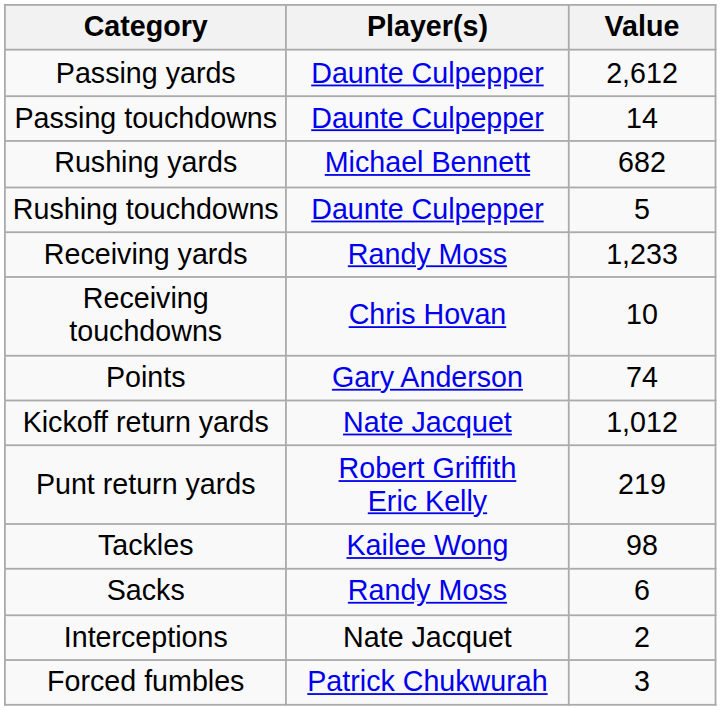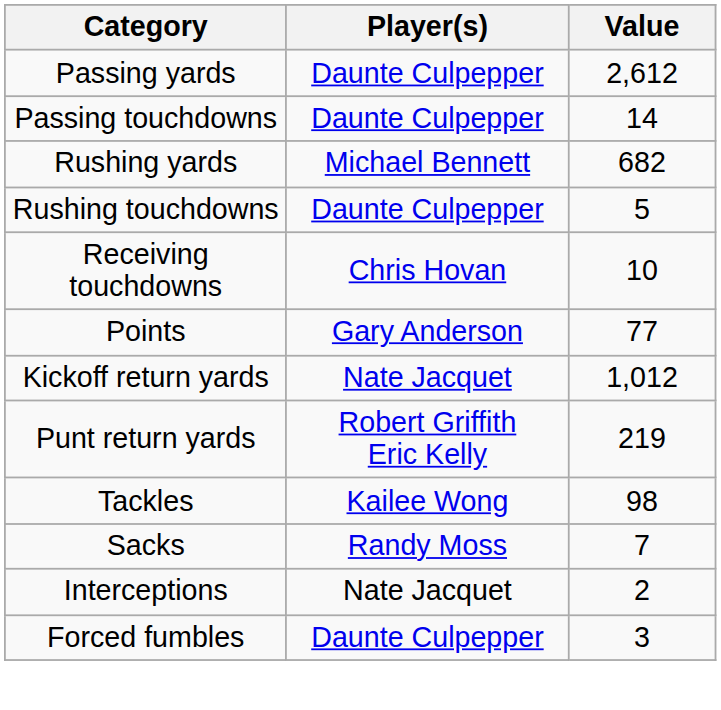- row: (146, 254)
(642, 377) 74 -> (642, 331) 77
(642, 591) 6 -> (642, 545) 7
(427, 682) Patrick Chukwurah -> (427, 636) Daunte Culpepper
